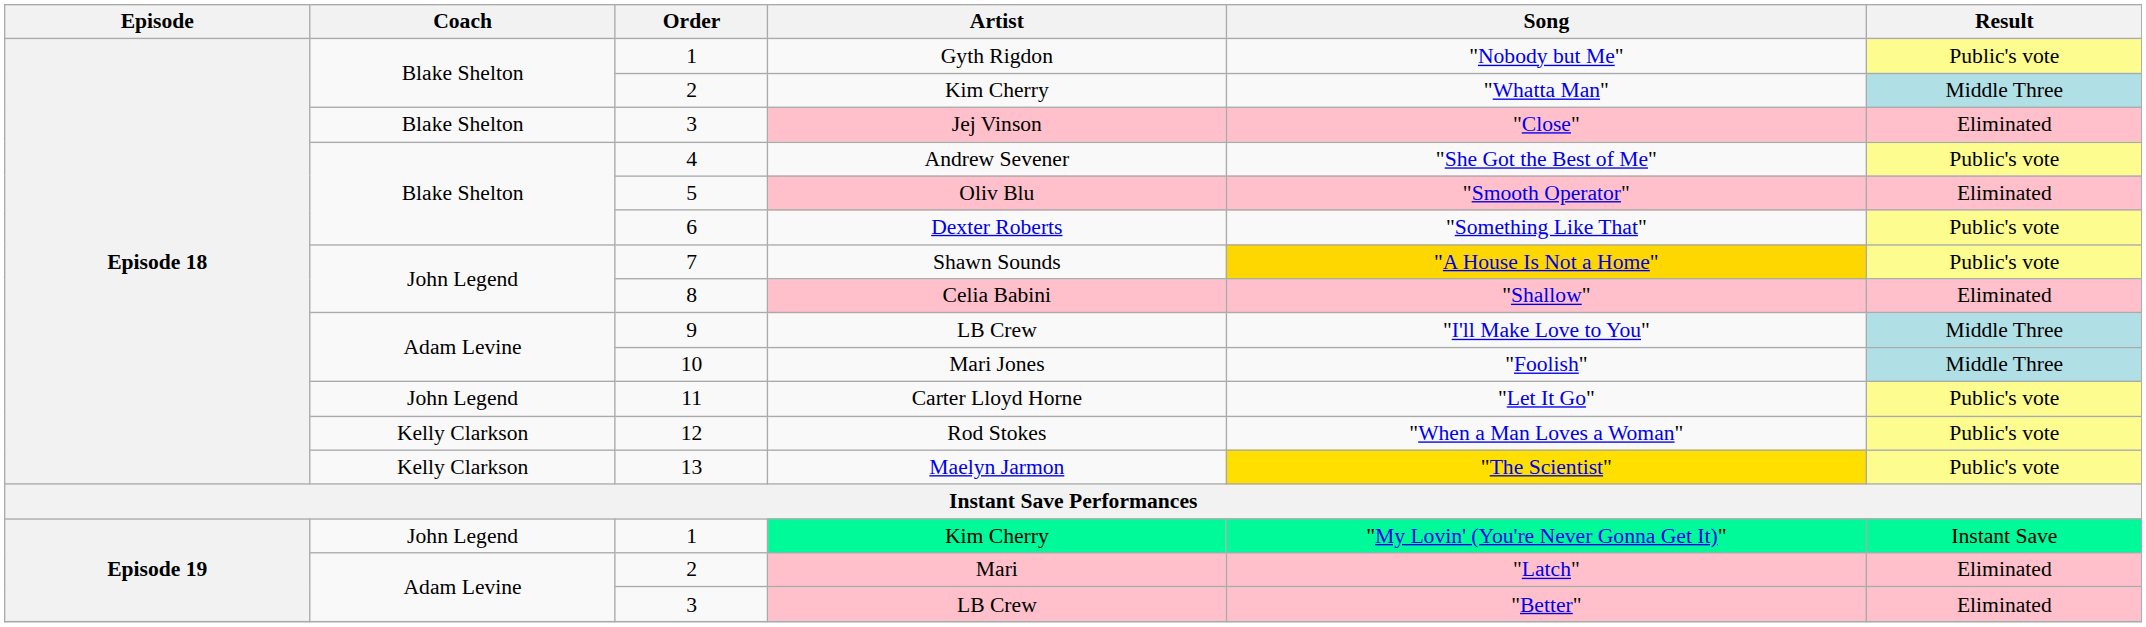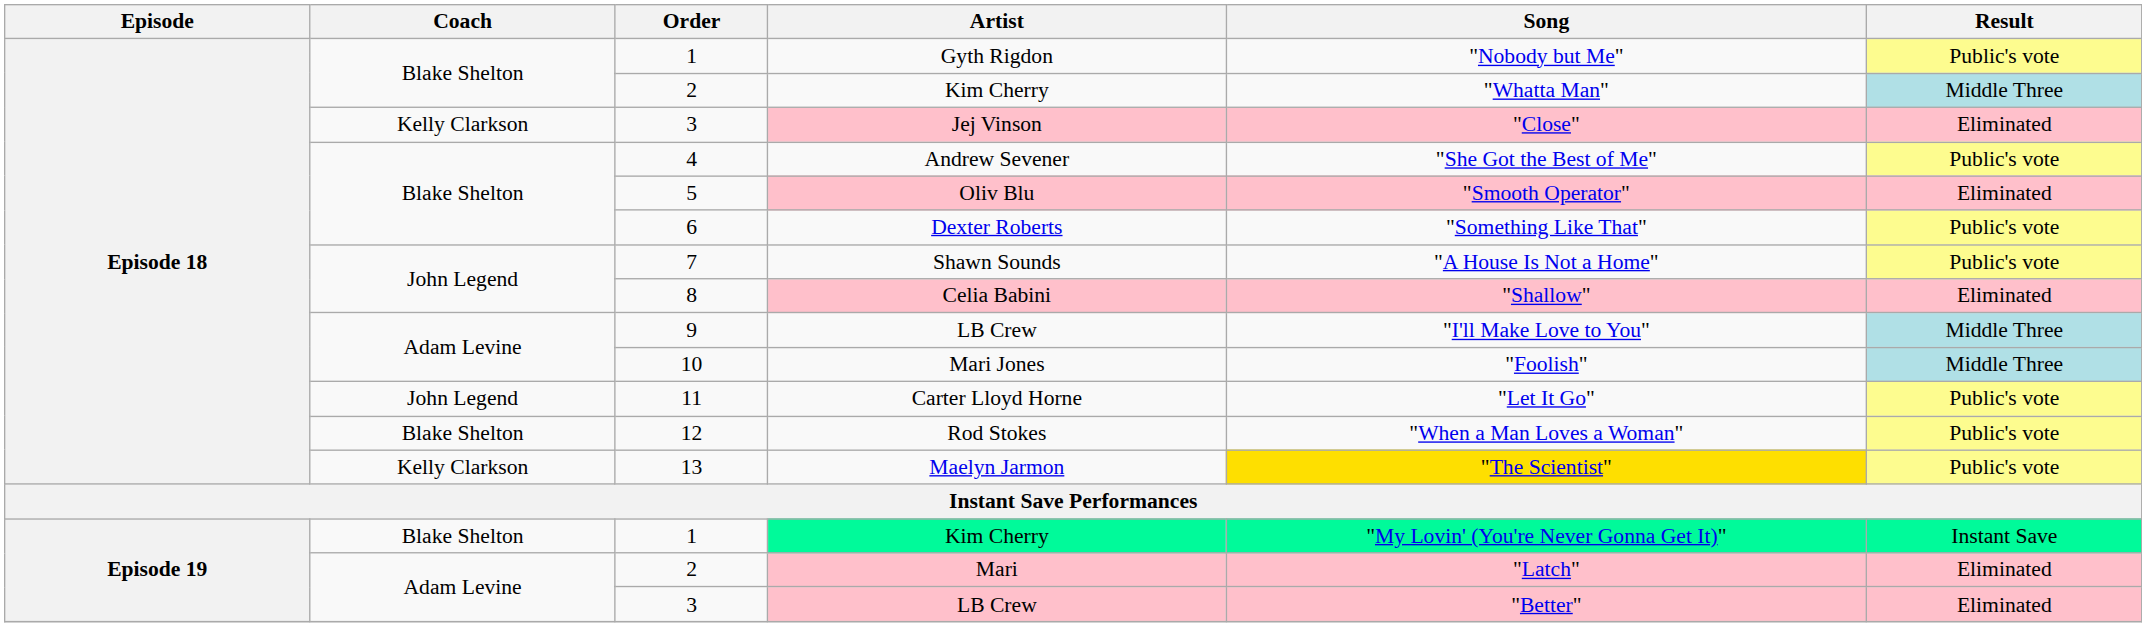(463, 124) Blake Shelton -> (463, 124) Kelly Clarkson
(1546, 261) gold background -> (1546, 261) no background
(463, 432) Kelly Clarkson -> (463, 432) Blake Shelton
(463, 535) John Legend -> (463, 535) Blake Shelton
